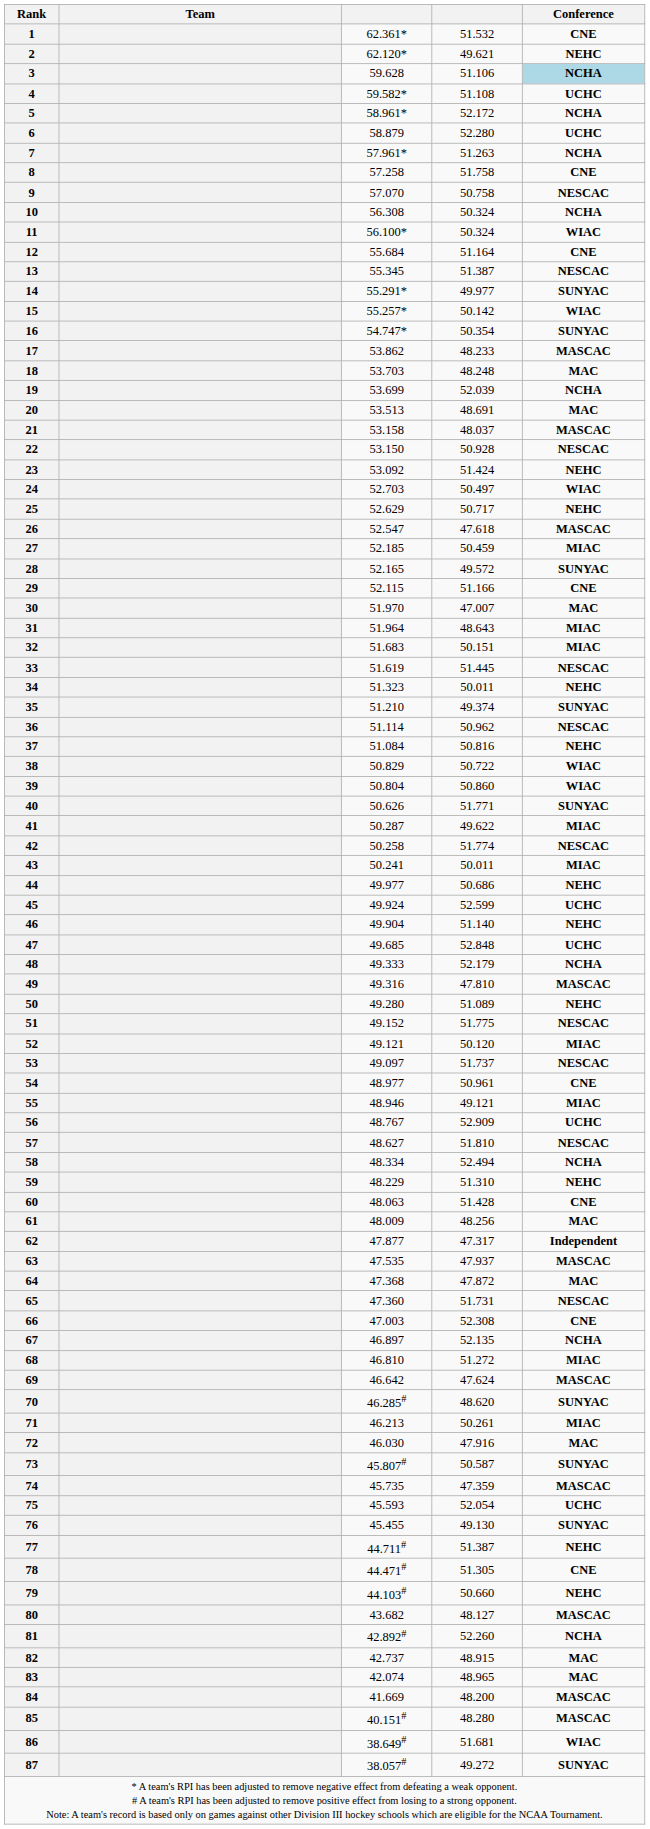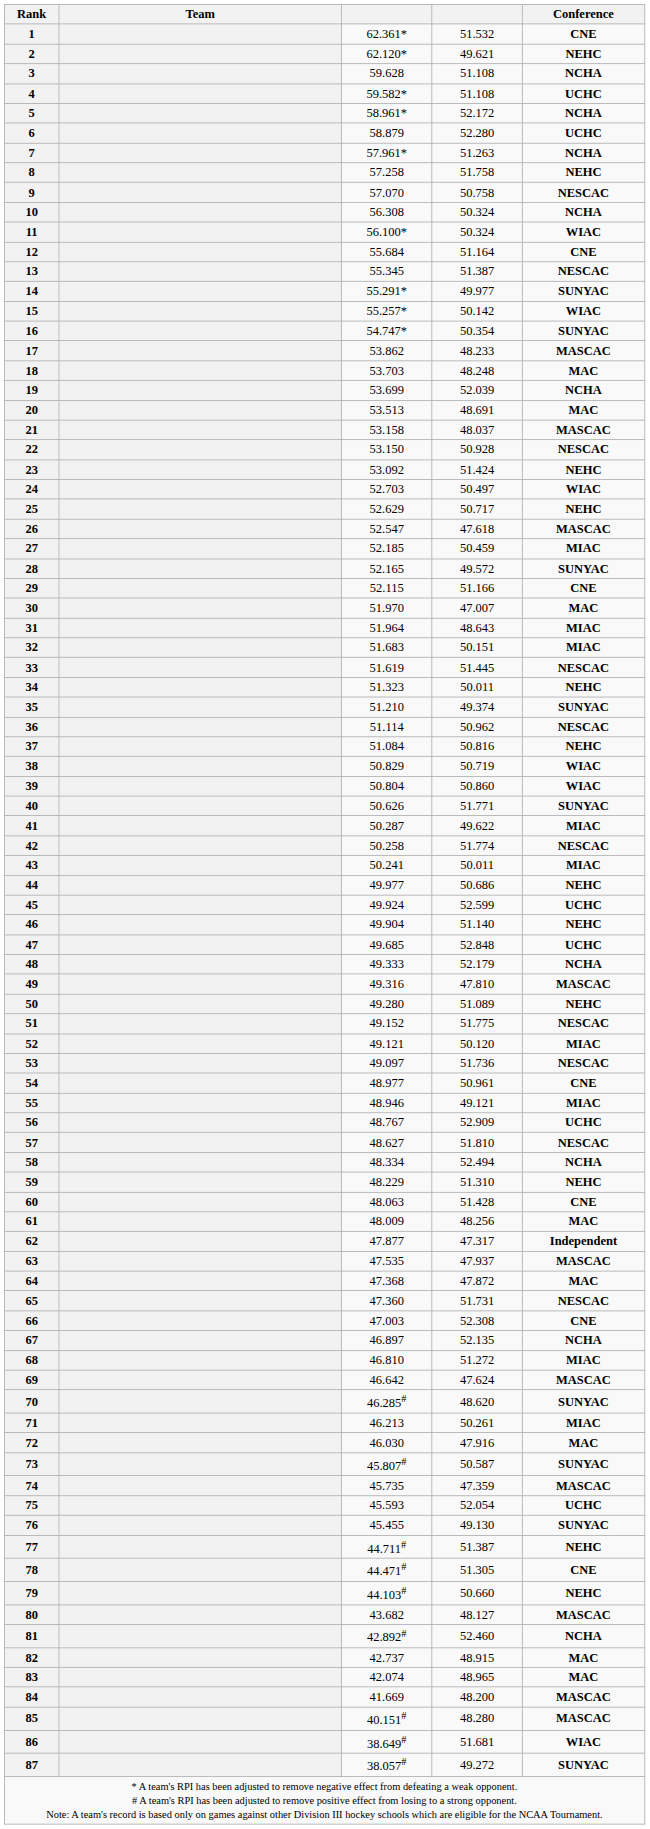(477, 73) 51.106 -> (477, 73) 51.108
(583, 73) lightblue background -> (583, 73) no background
(583, 172) CNE -> (583, 172) NEHC
(477, 766) 50.722 -> (477, 766) 50.719
(477, 1063) 51.737 -> (477, 1063) 51.736
(477, 1636) 52.260 -> (477, 1636) 52.460
